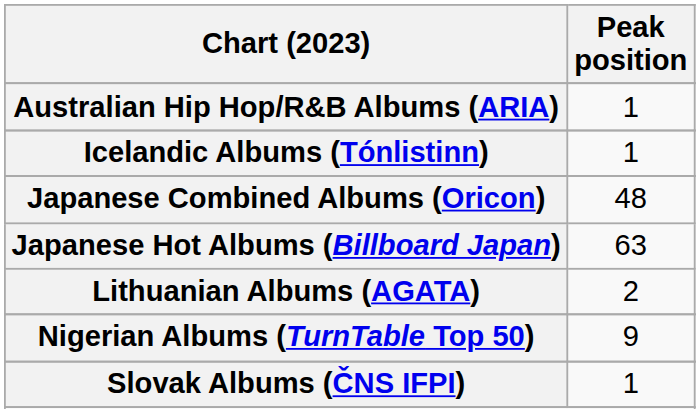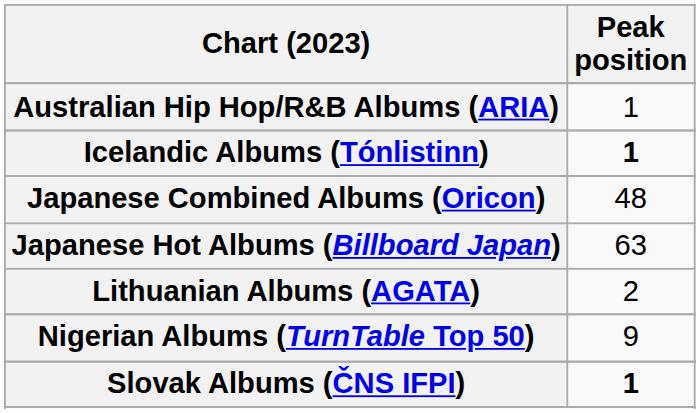(631, 152) normal -> (631, 152) bold
(631, 383) normal -> (631, 383) bold
